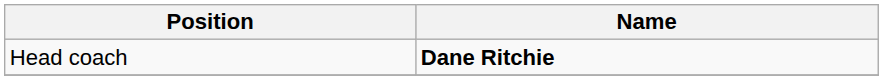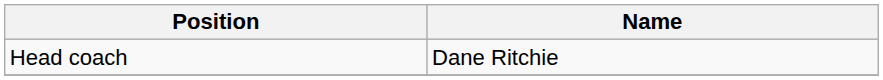(488, 57) bold -> (495, 57) normal
